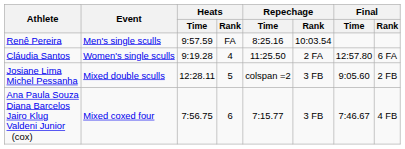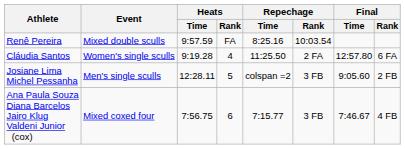(122, 41) Men's single sculls -> (124, 41) Mixed double sculls
(124, 76) Mixed double sculls -> (122, 76) Men's single sculls
